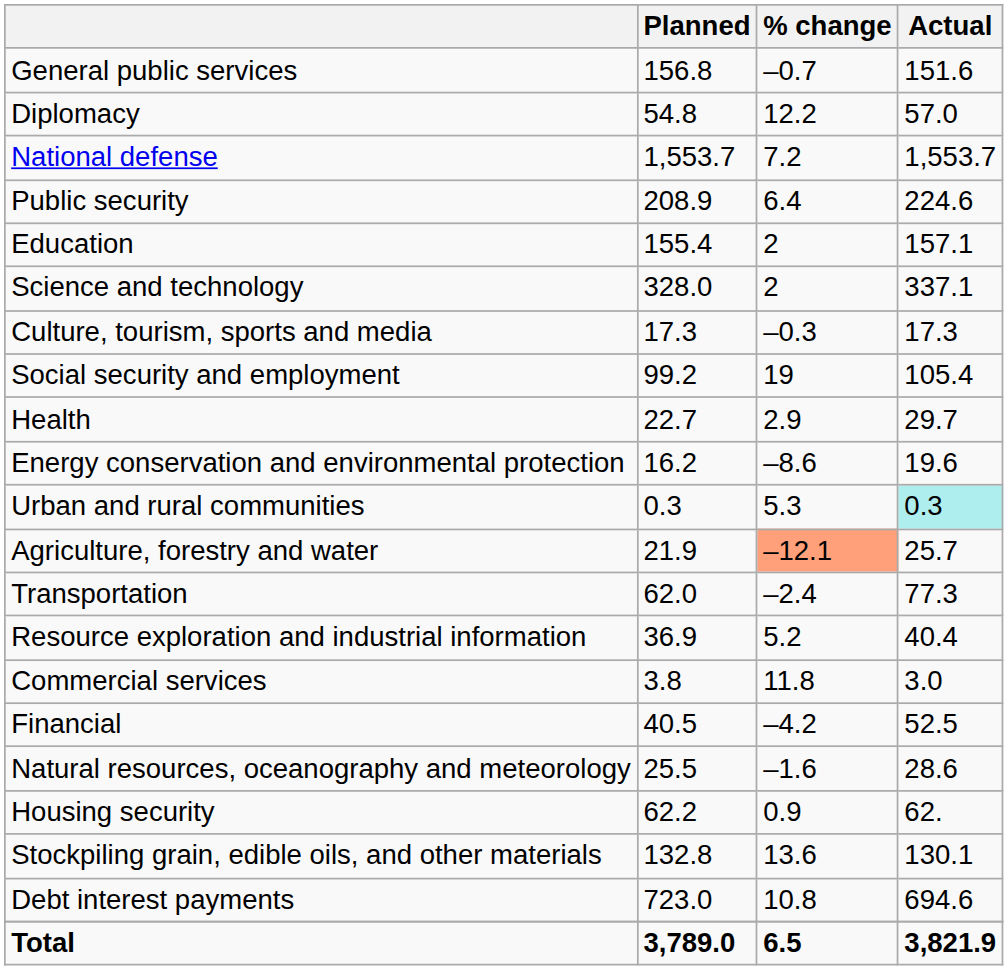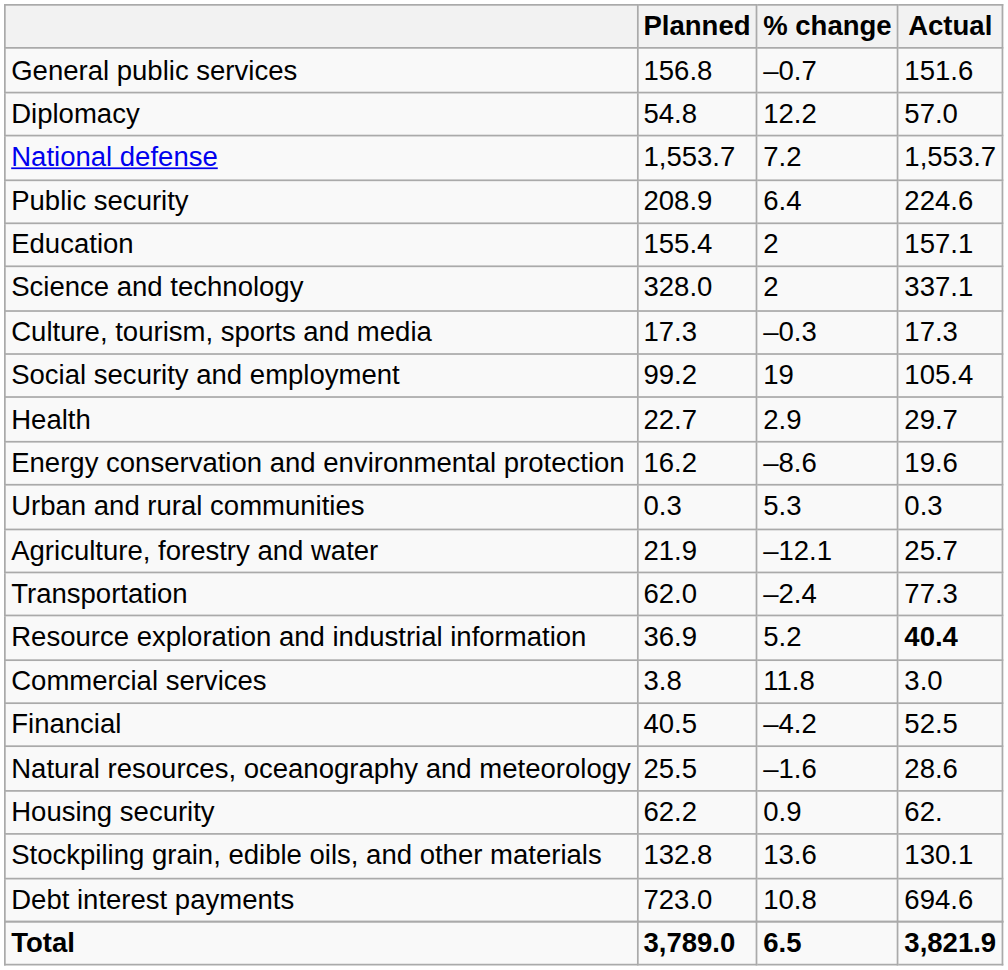(923, 506) paleturquoise background -> (923, 506) no background
(798, 550) lightsalmon background -> (798, 550) no background
(931, 637) normal -> (931, 637) bold
